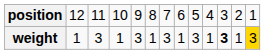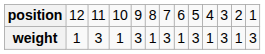(224, 37) bold -> (224, 37) normal
(253, 37) gold background -> (253, 37) no background
